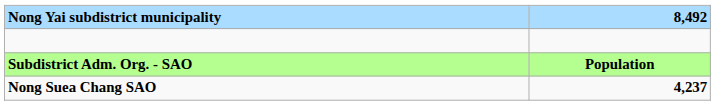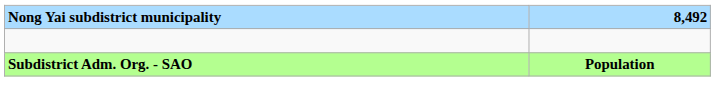- row: (82, 87)
